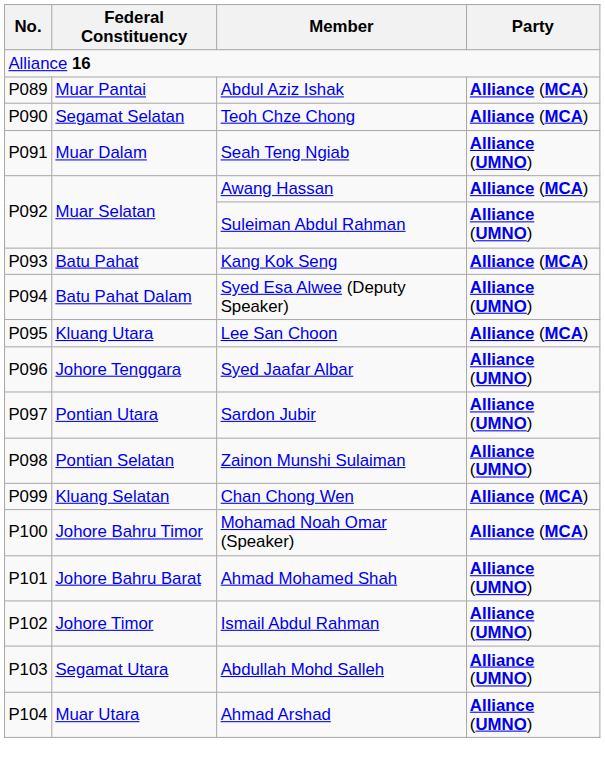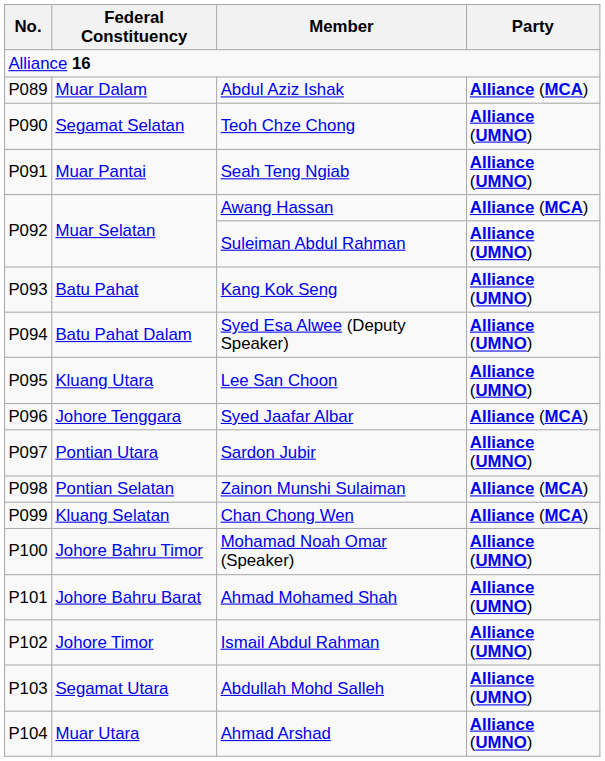(101, 90) Muar Pantai -> (101, 90) Muar Dalam
(529, 116) Alliance (MCA) -> (502, 126) Alliance (UMNO)
(101, 152) Muar Dalam -> (101, 171) Muar Pantai
(529, 261) Alliance (MCA) -> (502, 289) Alliance (UMNO)
(529, 333) Alliance (MCA) -> (502, 380) Alliance (UMNO)
(502, 369) Alliance (UMNO) -> (529, 416) Alliance (MCA)
(502, 460) Alliance (UMNO) -> (529, 488) Alliance (MCA)
(529, 532) Alliance (MCA) -> (502, 551) Alliance (UMNO)
